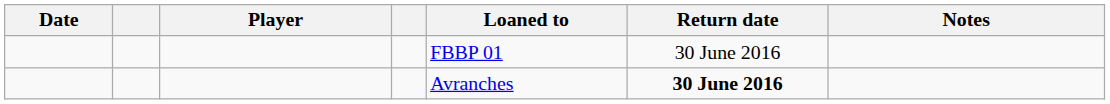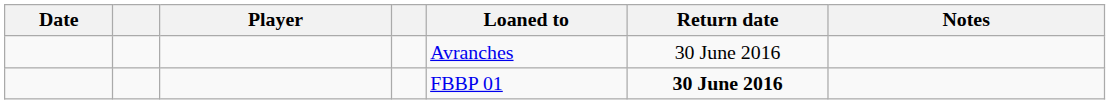(466, 51) FBBP 01 -> (472, 51) Avranches
(472, 83) Avranches -> (466, 83) FBBP 01
